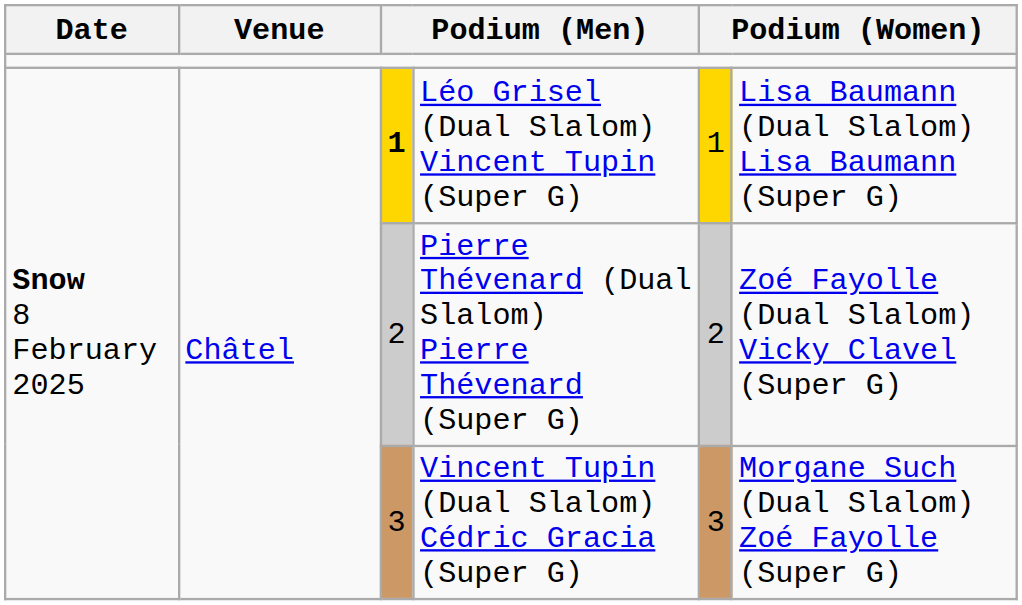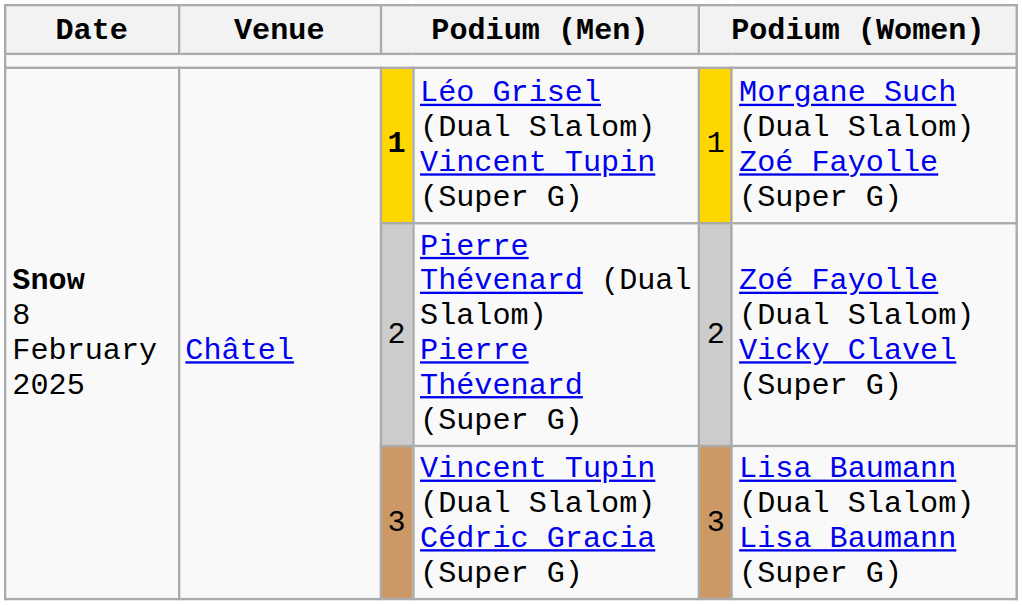(857, 145) Lisa Baumann (Dual Slalom) Lisa Baumann (Super G) -> (857, 145) Morgane Such (Dual Slalom) Zoé Fayolle (Super G)
(857, 522) Morgane Such (Dual Slalom) Zoé Fayolle (Super G) -> (857, 522) Lisa Baumann (Dual Slalom) Lisa Baumann (Super G)
